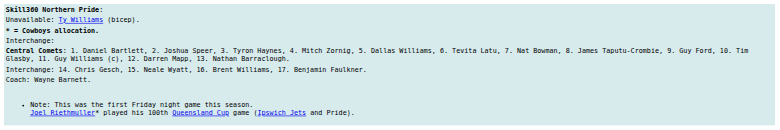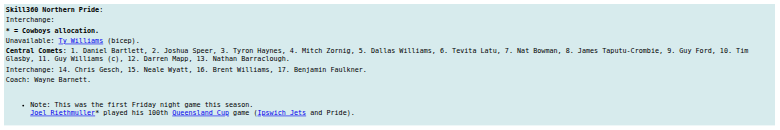(73, 20) Unavailable: Ty Williams (bicep). -> (30, 20) Interchange:
(30, 41) Interchange: -> (73, 41) Unavailable: Ty Williams (bicep).
